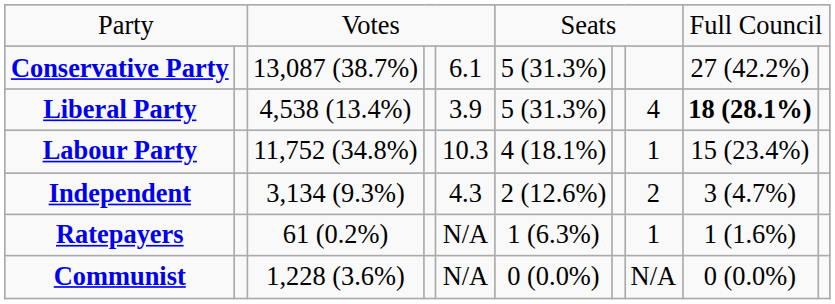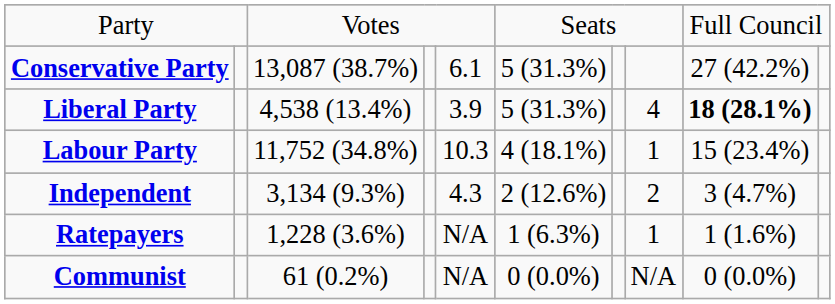(335, 234) 61 (0.2%) -> (335, 234) 1,228 (3.6%)
(335, 276) 1,228 (3.6%) -> (335, 276) 61 (0.2%)
